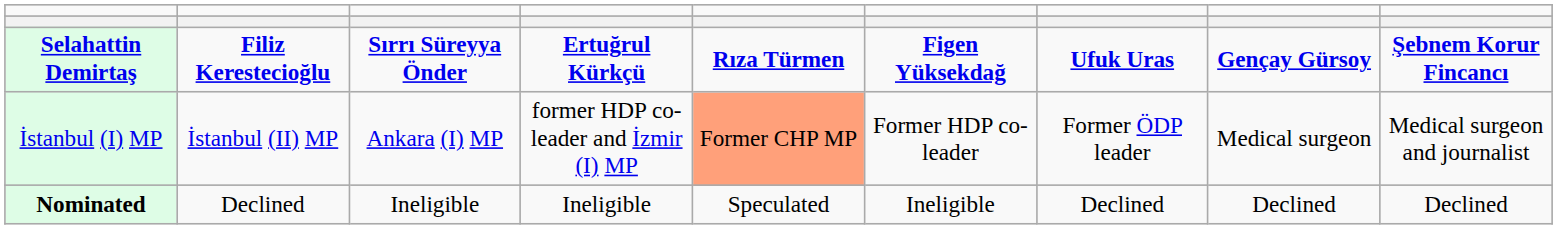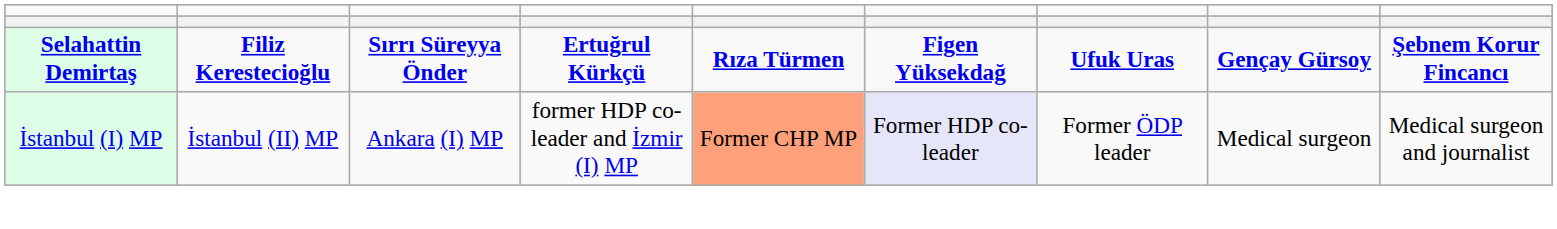(950, 138) no background -> (950, 138) lavender background
- row: (91, 204)
